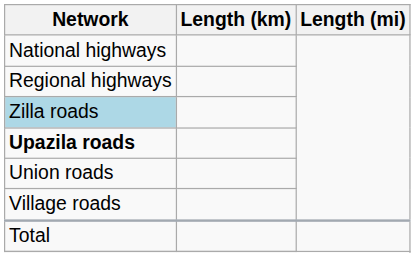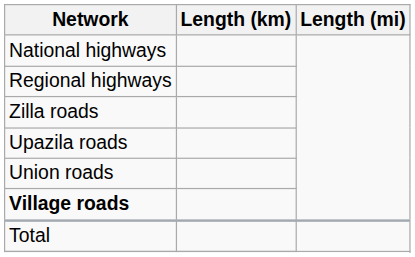(54, 111) lightblue background -> (54, 111) no background
(72, 142) bold -> (68, 142) normal
(65, 204) normal -> (69, 204) bold
